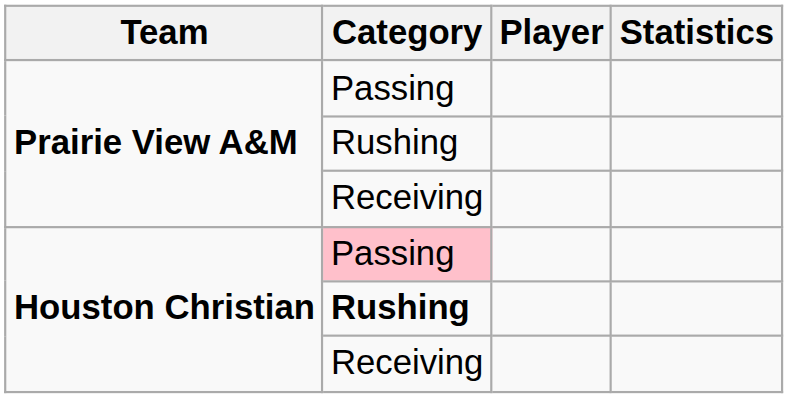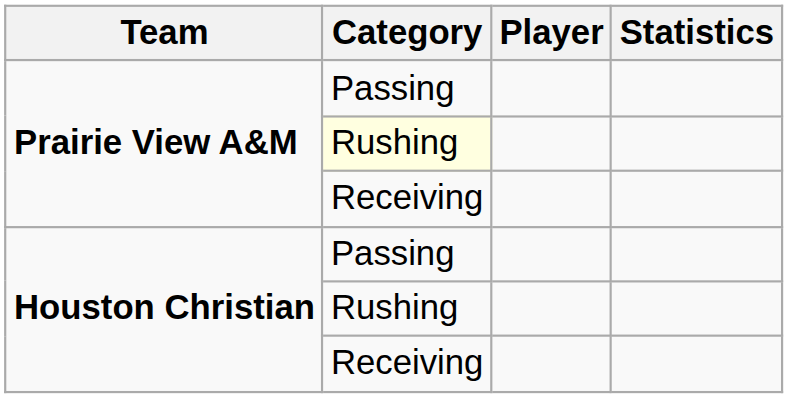(395, 142) no background -> (395, 142) lightyellow background
(393, 253) pink background -> (393, 253) no background
(400, 308) bold -> (395, 308) normal
